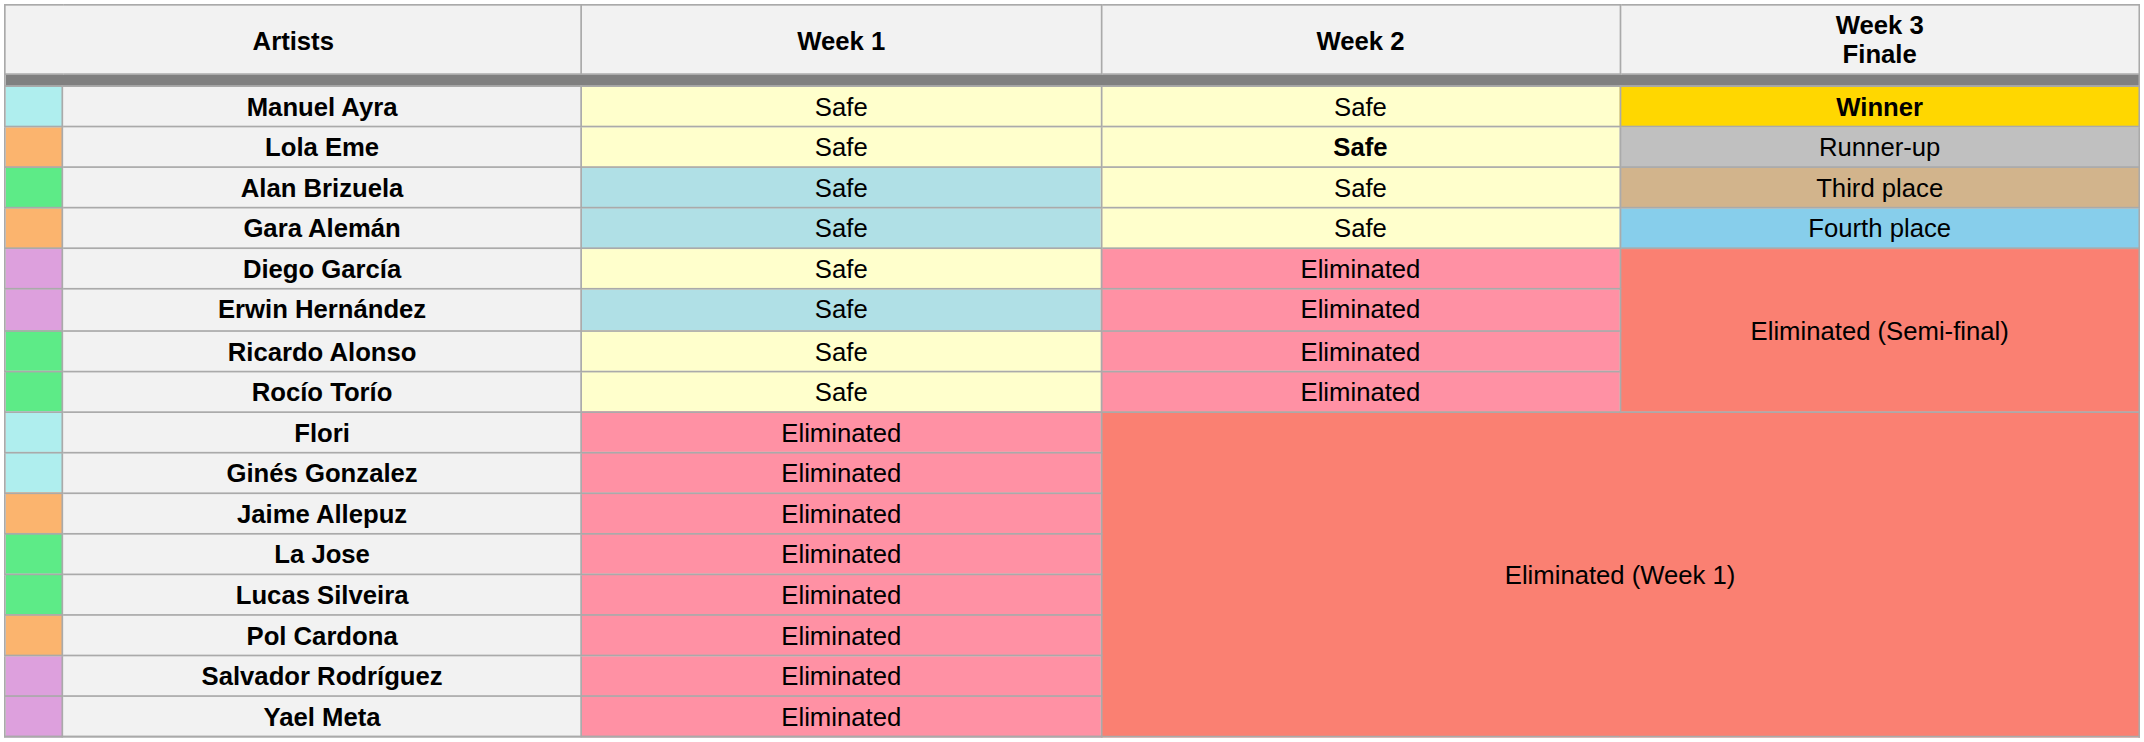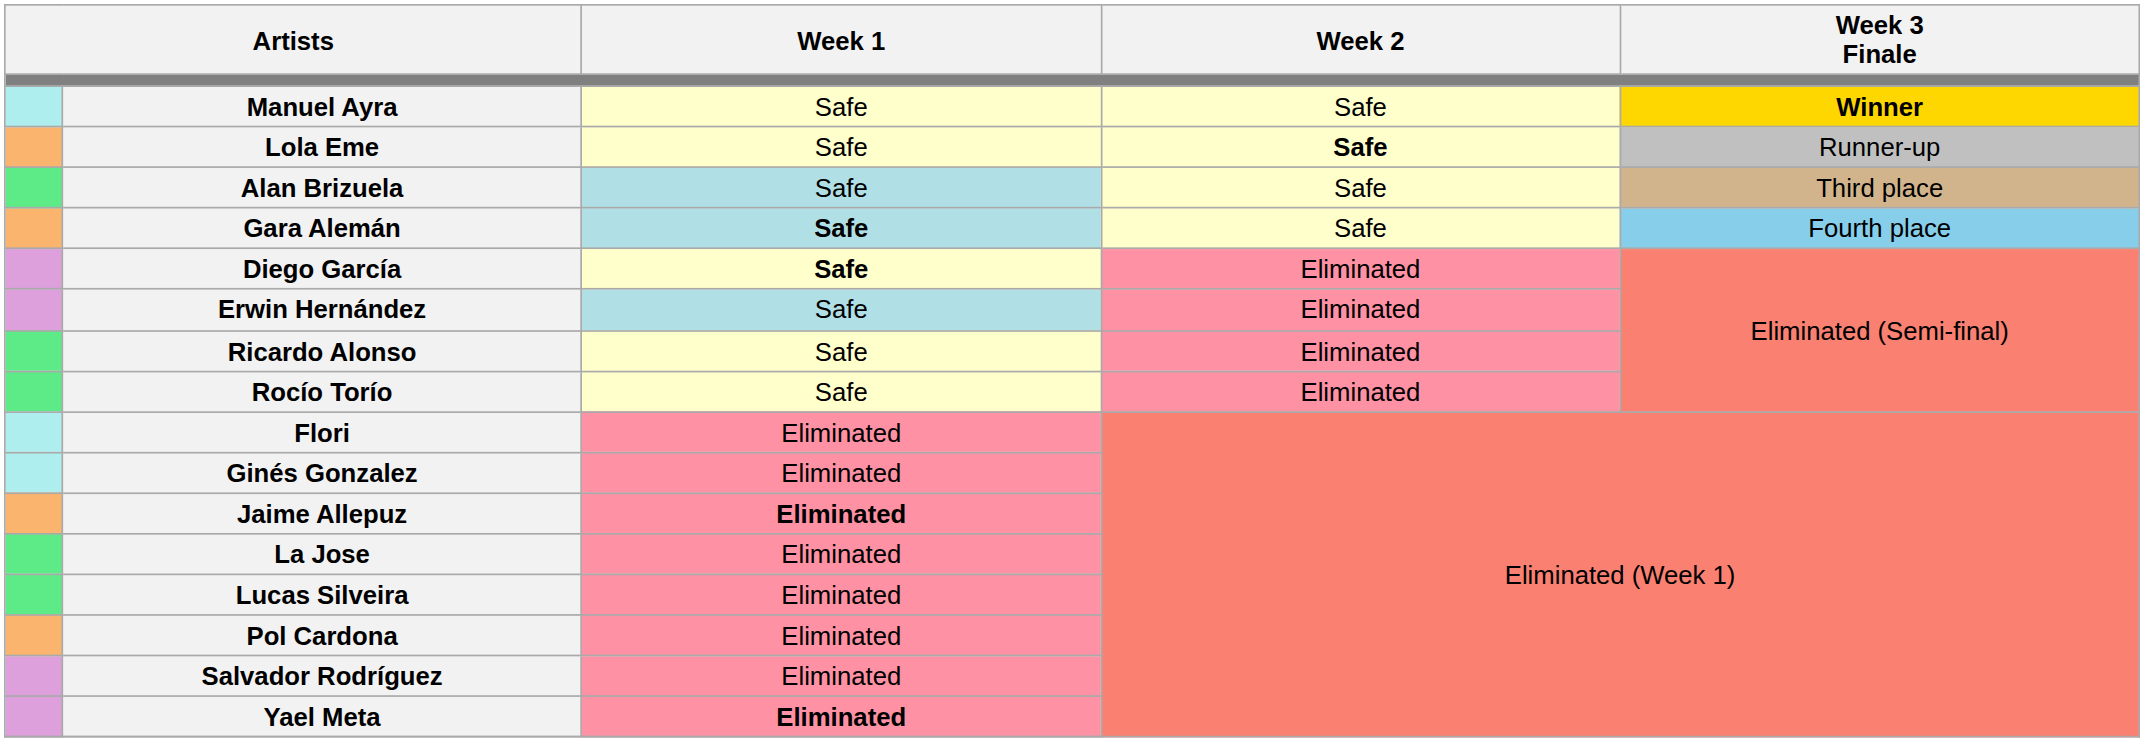(841, 229) normal -> (841, 229) bold
(841, 269) normal -> (841, 269) bold
(841, 513) normal -> (841, 513) bold
(841, 717) normal -> (841, 717) bold
